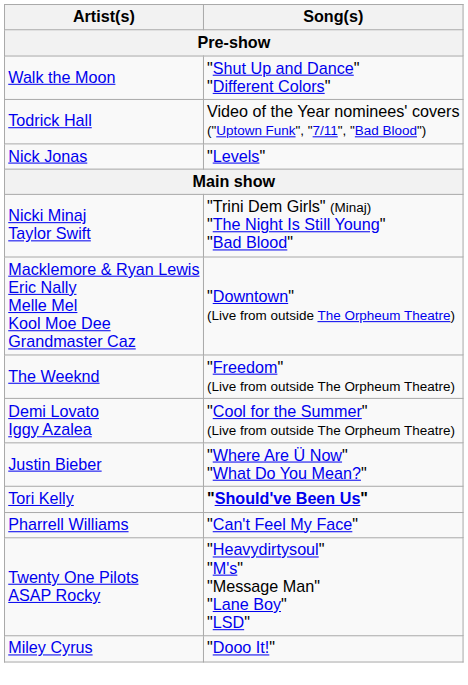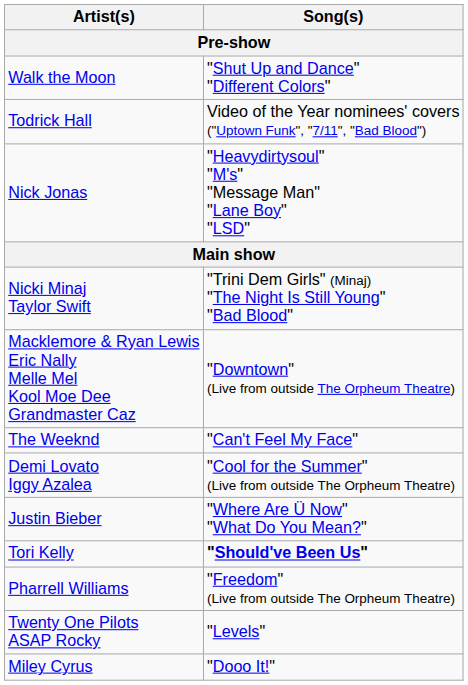(236, 156) "Levels" -> (266, 192) "Heavydirtysoul" "M's" "Message Man" "Lane Boy" "LSD"
(331, 376) "Freedom" (Live from outside The Orpheum Theatre) -> (283, 440) "Can't Feel My Face"
(283, 524) "Can't Feel My Face" -> (331, 588) "Freedom" (Live from outside The Orpheum Theatre)
(266, 586) "Heavydirtysoul" "M's" "Message Man" "Lane Boy" "LSD" -> (236, 632) "Levels"
